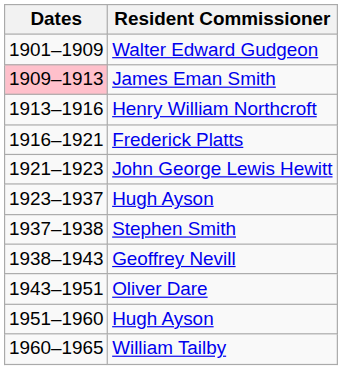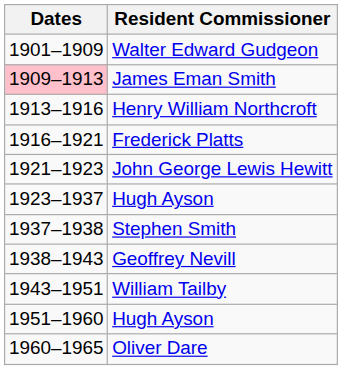(160, 288) Oliver Dare -> (169, 288) William Tailby
(169, 348) William Tailby -> (160, 348) Oliver Dare
